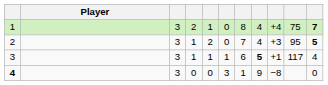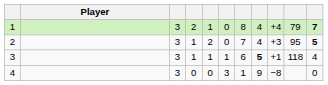(295, 27) 75 -> (295, 27) 79
(295, 57) 117 -> (295, 57) 118
(13, 73) bold -> (13, 73) normal
